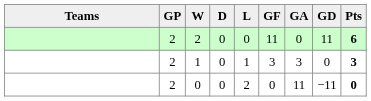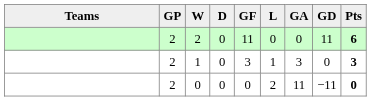columns swapped: (247, 15) <-> (272, 15)
